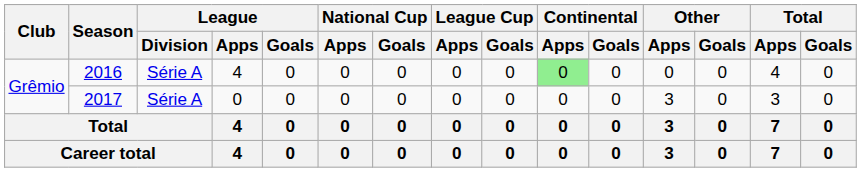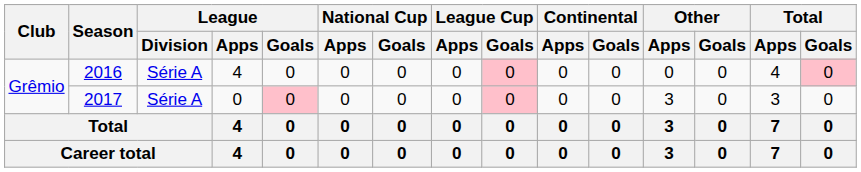(510, 72) no background -> (510, 72) pink background
(563, 72) lightgreen background -> (563, 72) no background
(828, 72) no background -> (828, 72) pink background
(290, 99) no background -> (290, 99) pink background
(510, 99) no background -> (510, 99) pink background
